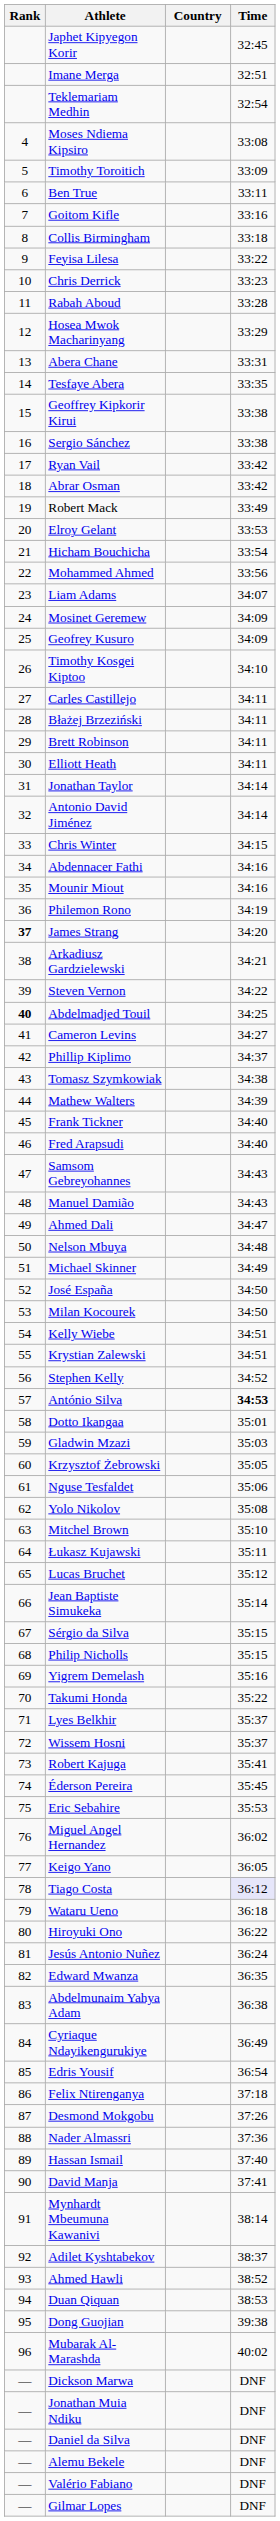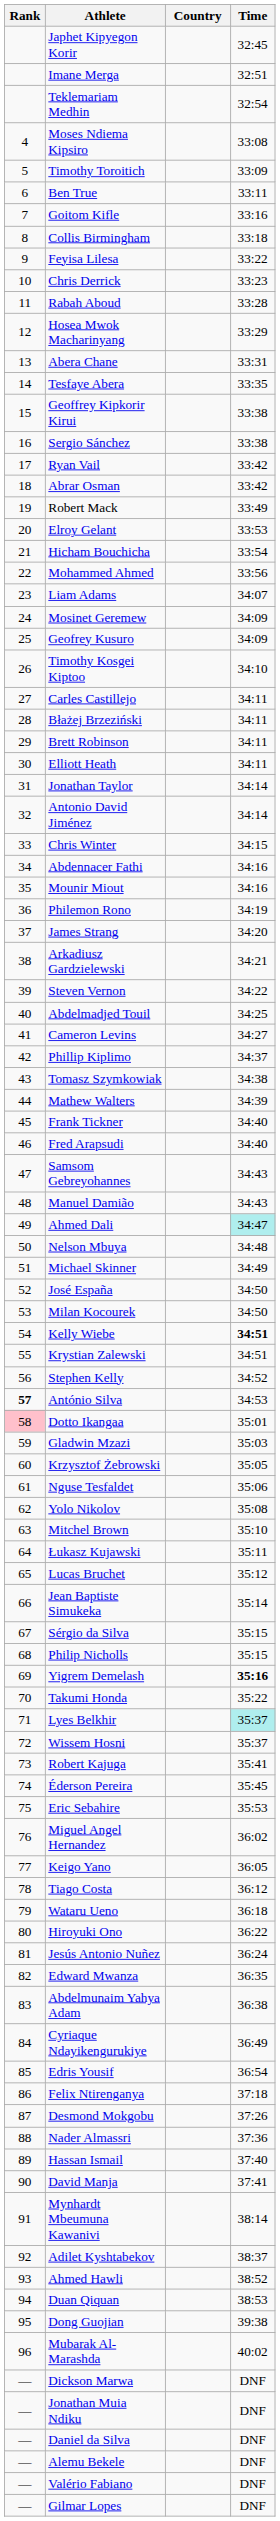(25, 931) bold -> (25, 931) normal
(25, 1013) bold -> (25, 1013) normal
(253, 1224) no background -> (253, 1224) paleturquoise background
(253, 1333) normal -> (253, 1333) bold
(25, 1399) normal -> (25, 1399) bold
(253, 1399) bold -> (253, 1399) normal
(25, 1421) no background -> (25, 1421) pink background
(253, 1676) normal -> (253, 1676) bold
(253, 1720) no background -> (253, 1720) paleturquoise background
(253, 1888) lavender background -> (253, 1888) no background
